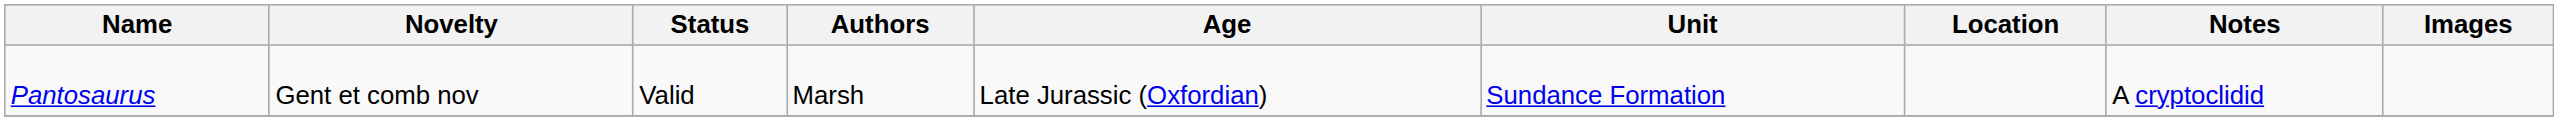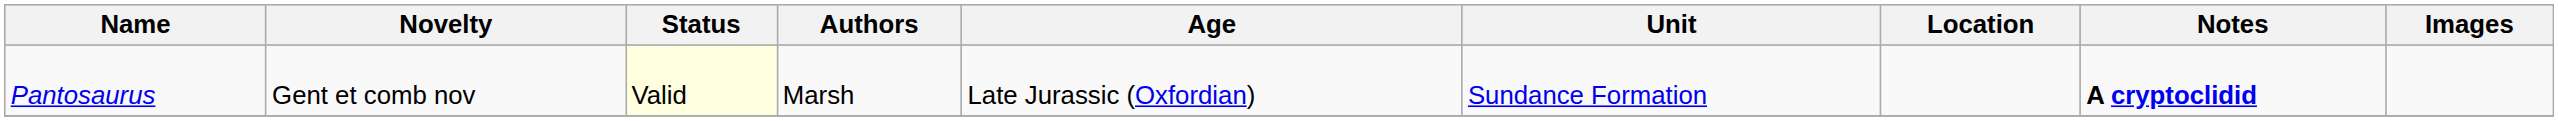(667, 94) no background -> (659, 94) lightyellow background
(2188, 94) normal -> (2172, 94) bold
